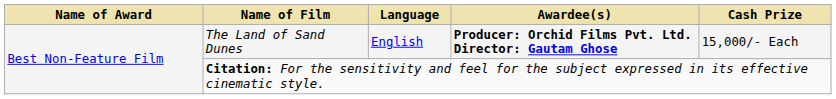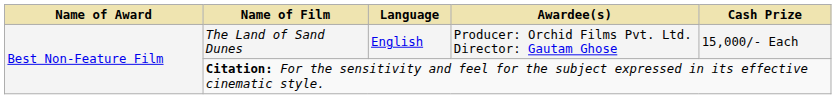(573, 42) bold -> (573, 42) normal
